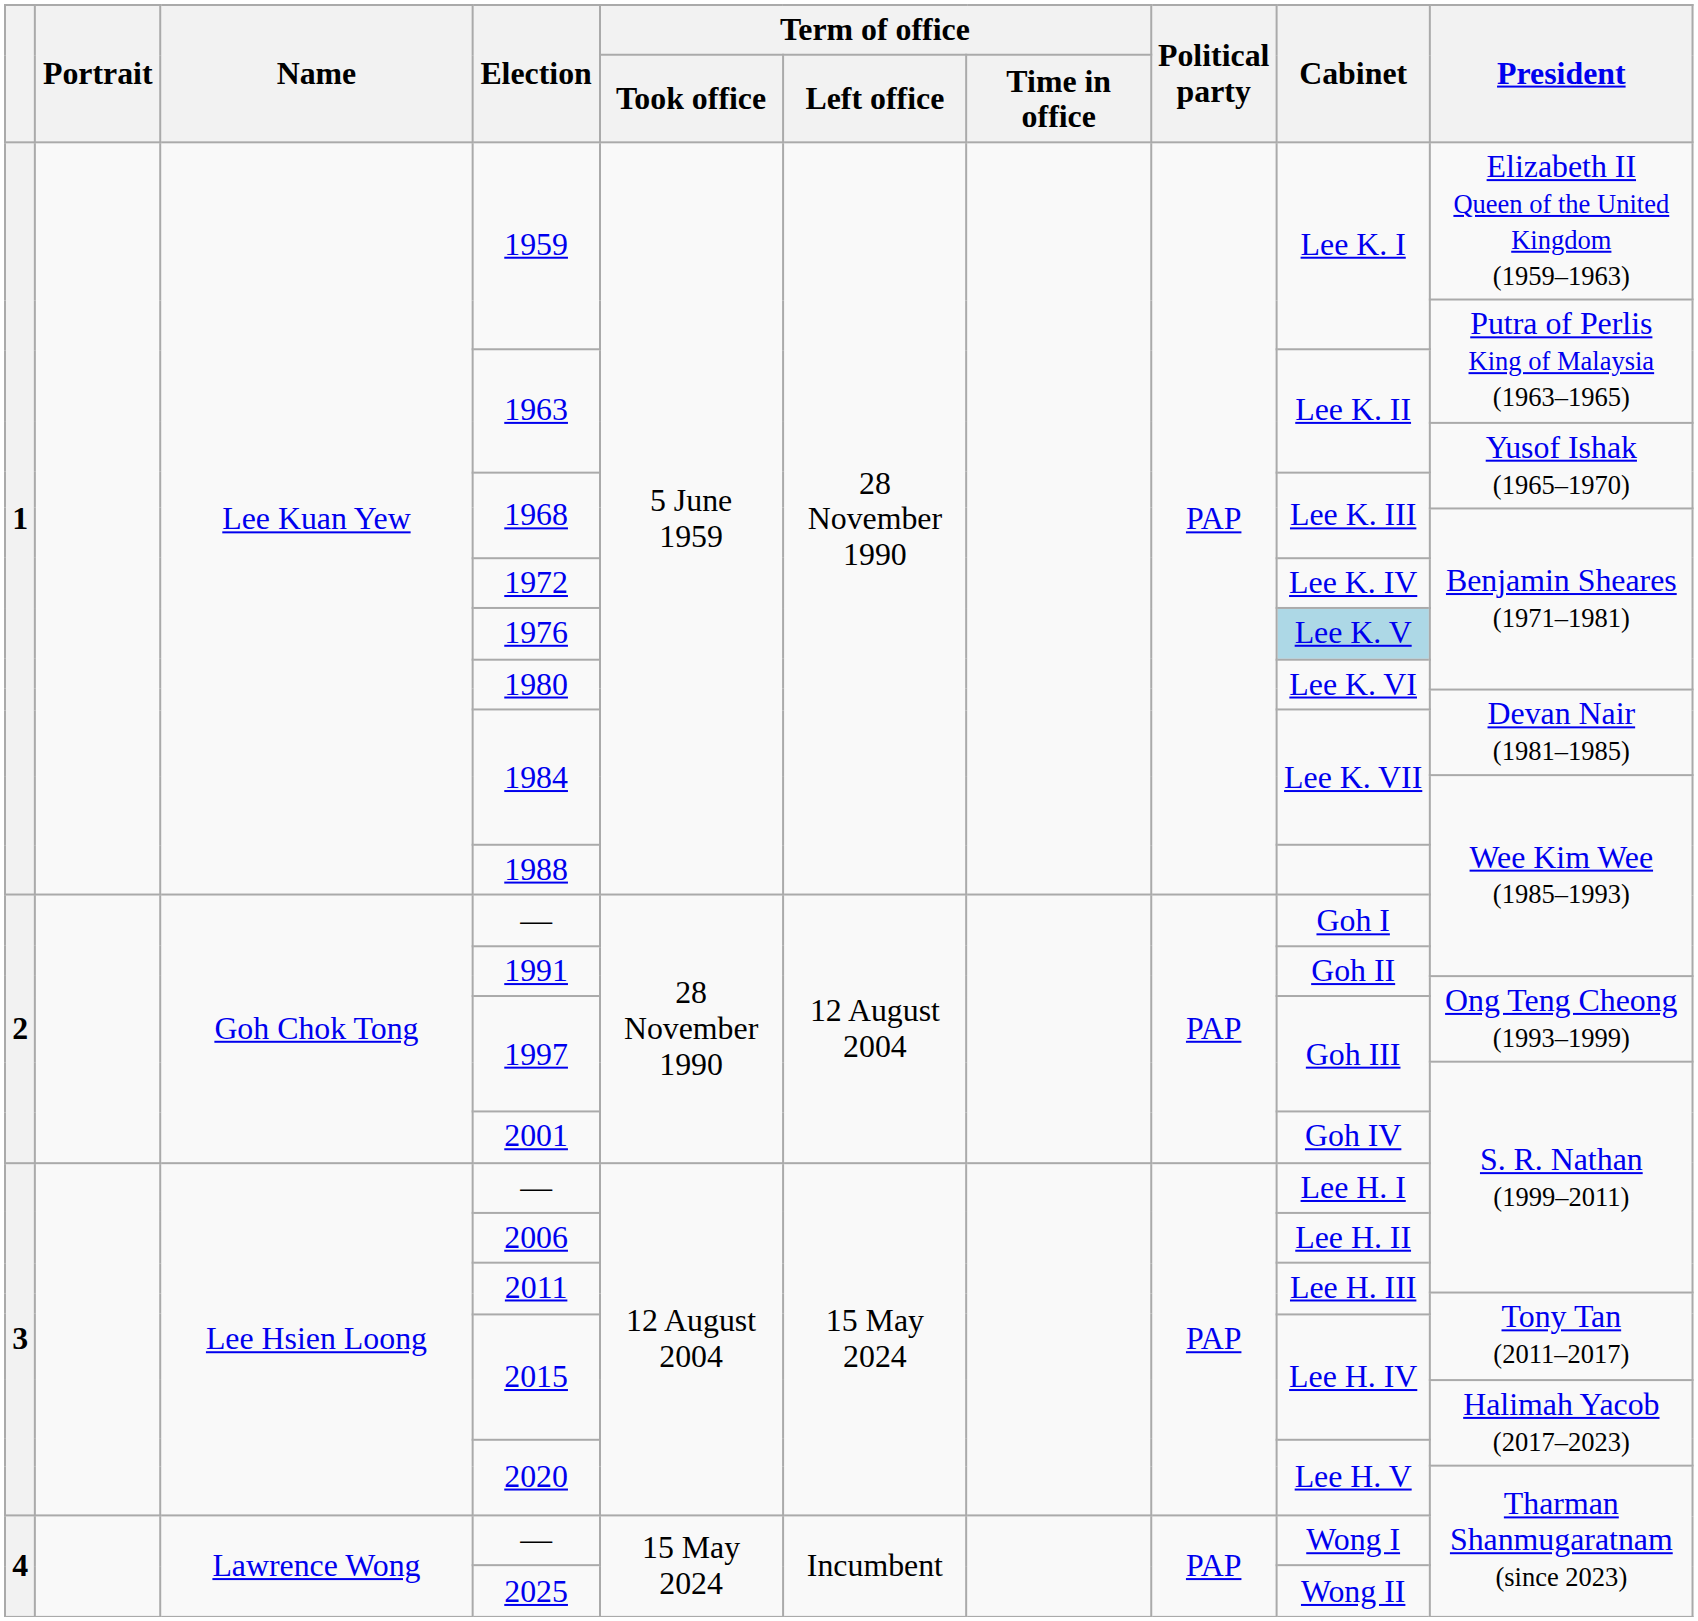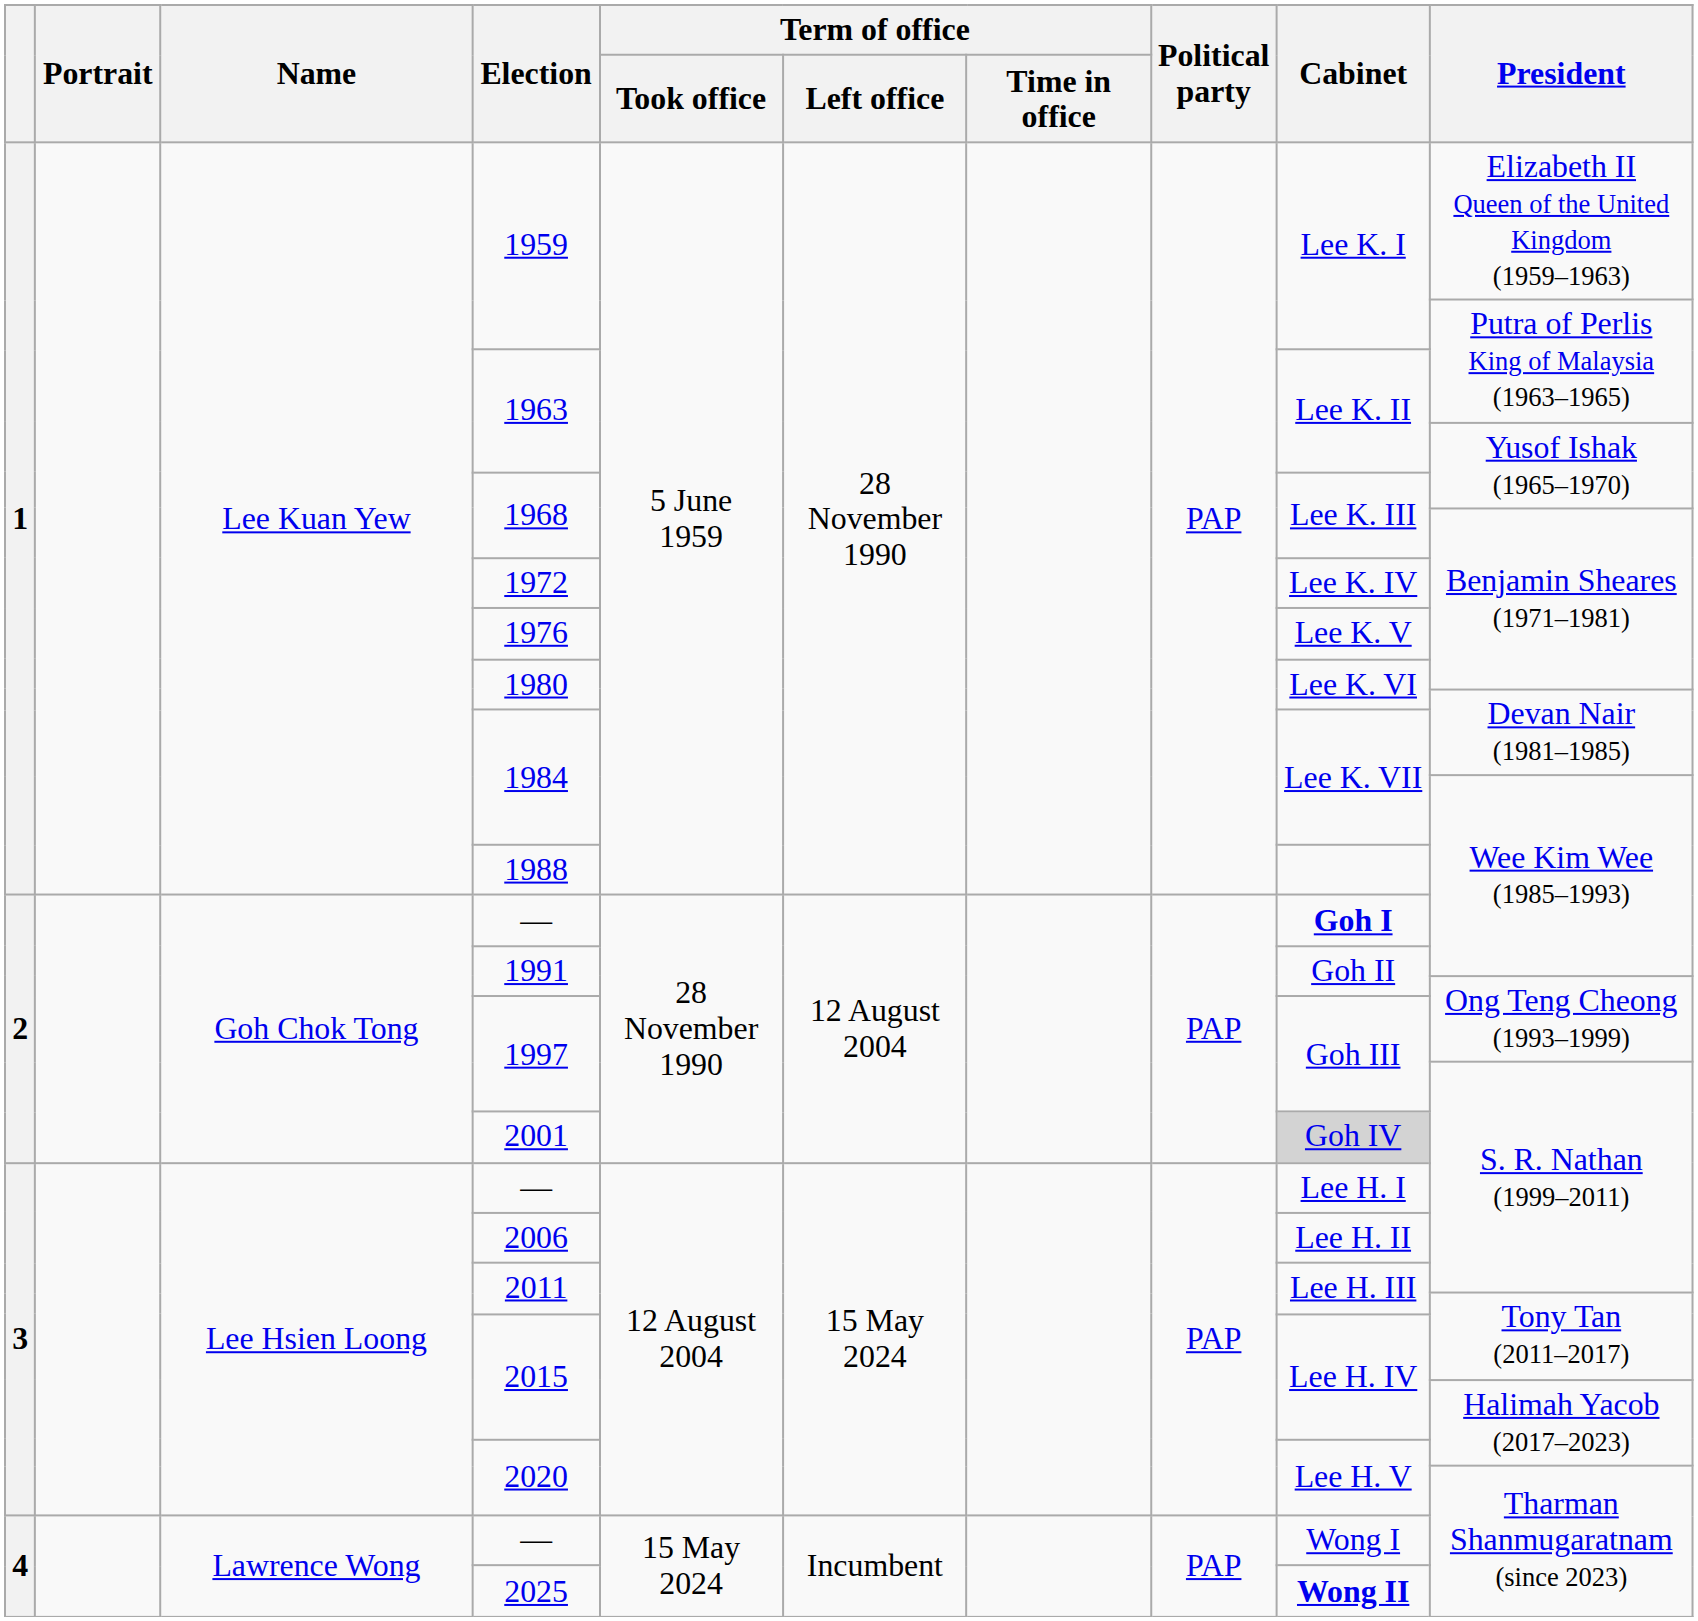(1353, 633) lightblue background -> (1353, 633) no background
(1353, 920) normal -> (1353, 920) bold
(1353, 1136) no background -> (1353, 1136) lightgrey background
(1353, 1590) normal -> (1353, 1590) bold
